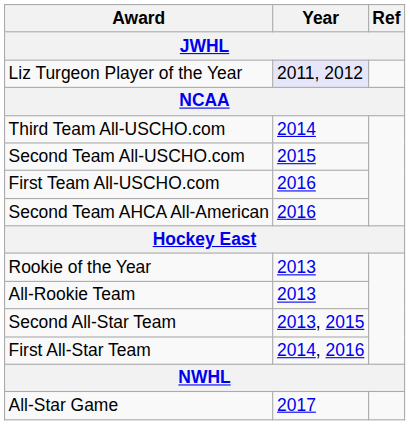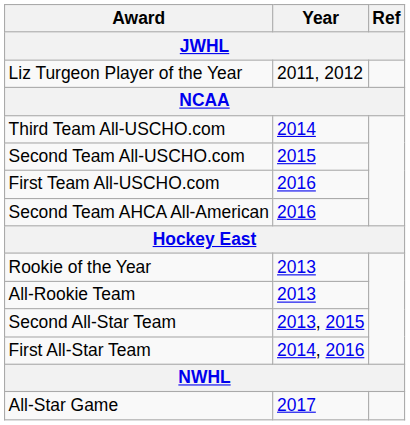(320, 73) lavender background -> (320, 73) no background
